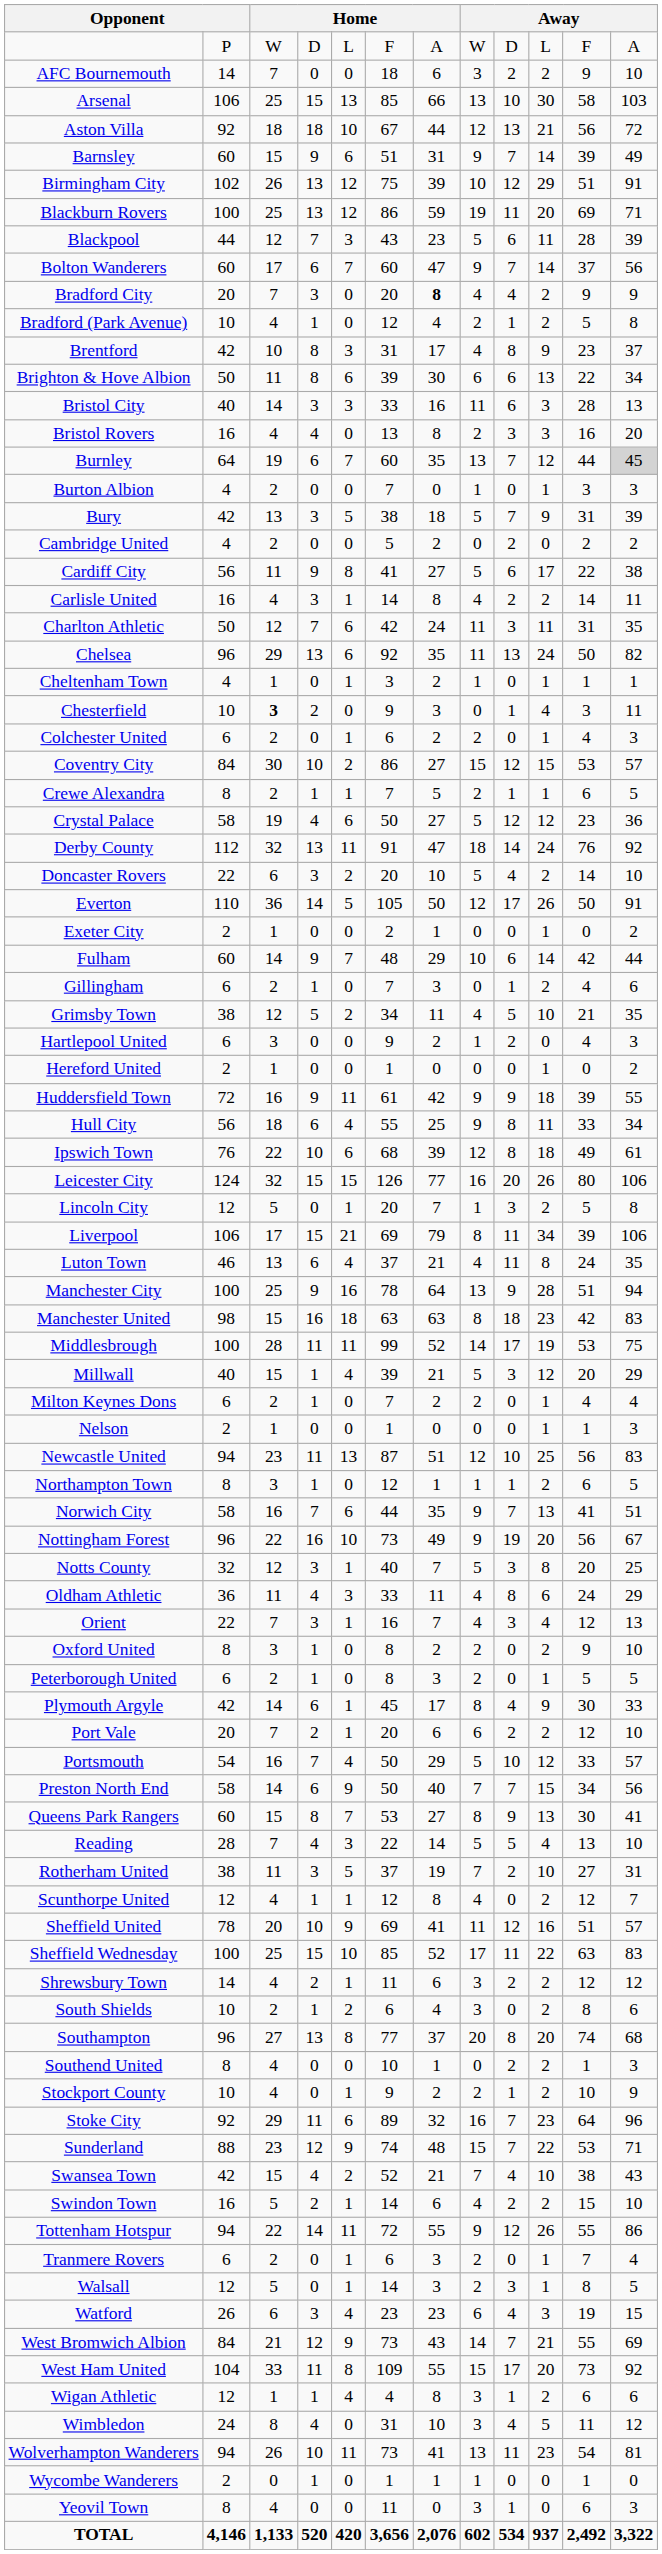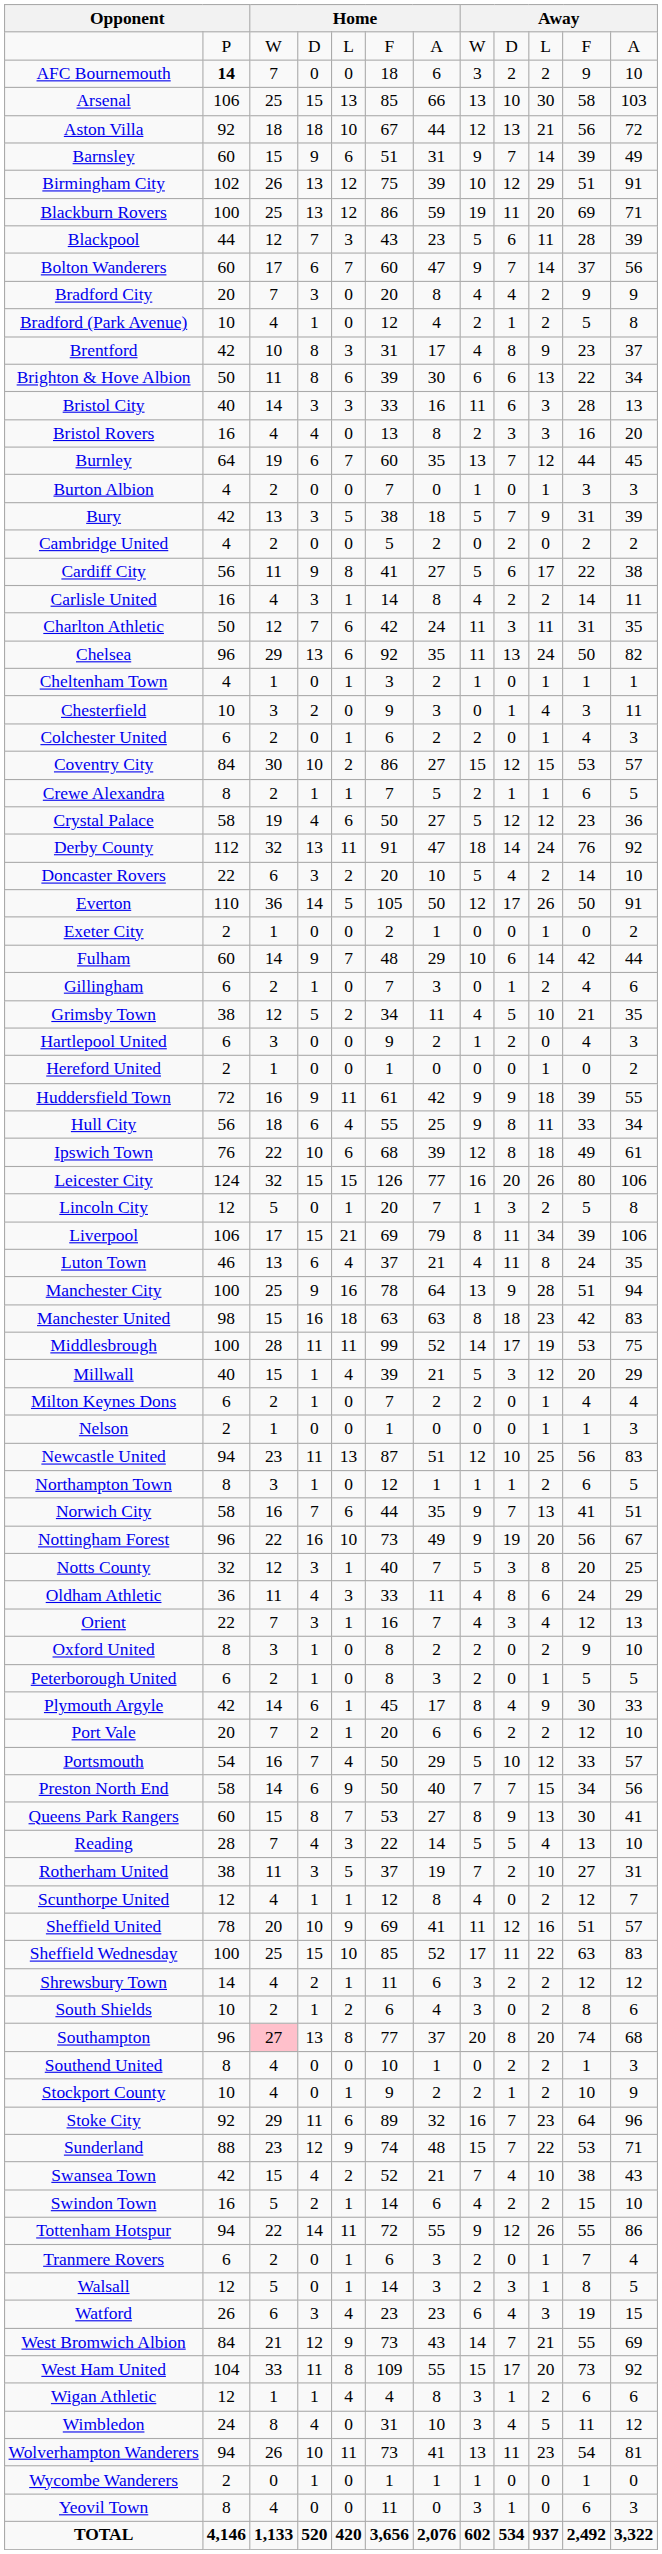(226, 73) normal -> (226, 73) bold
(437, 294) bold -> (437, 294) normal
(634, 460) lightgrey background -> (634, 460) no background
(274, 709) bold -> (274, 709) normal
(274, 2037) no background -> (274, 2037) pink background
